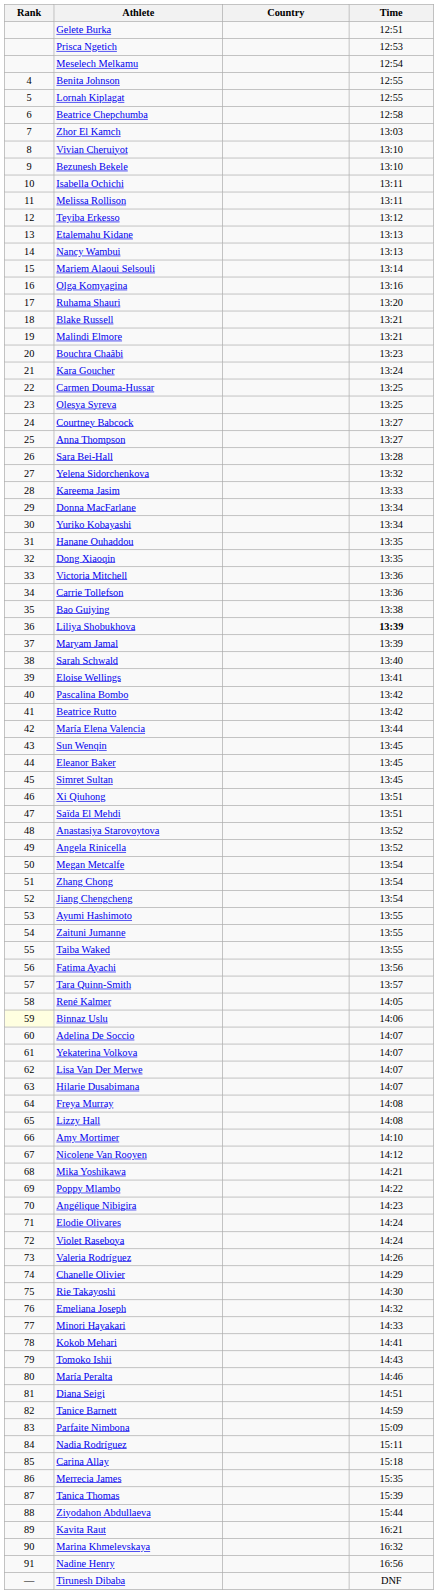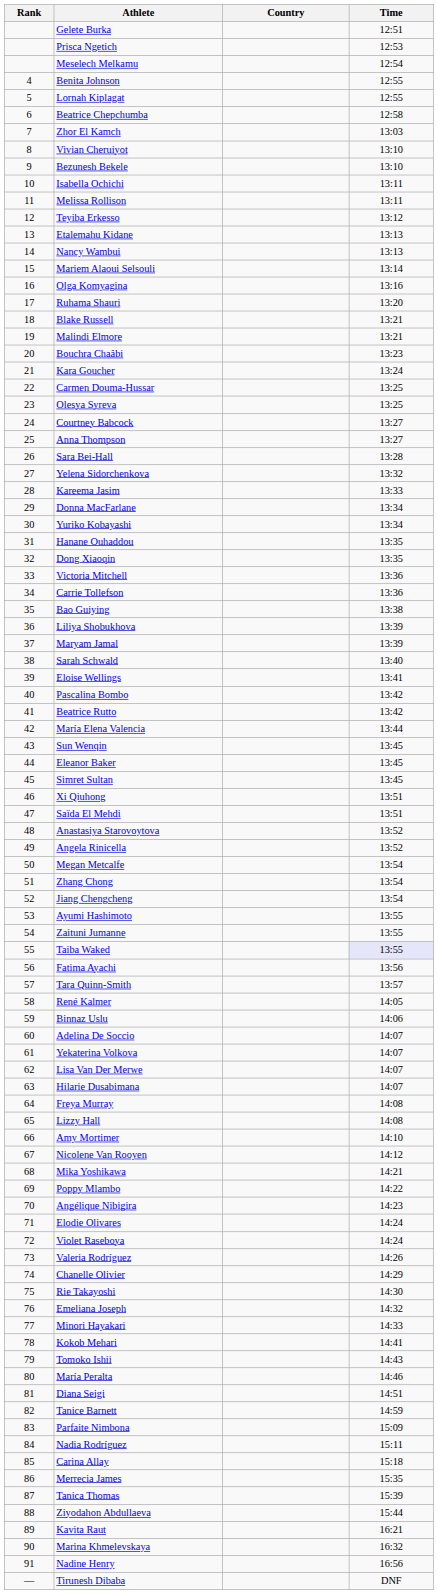(391, 626) bold -> (391, 626) normal
(391, 950) no background -> (391, 950) lavender background
(29, 1018) lightyellow background -> (29, 1018) no background
